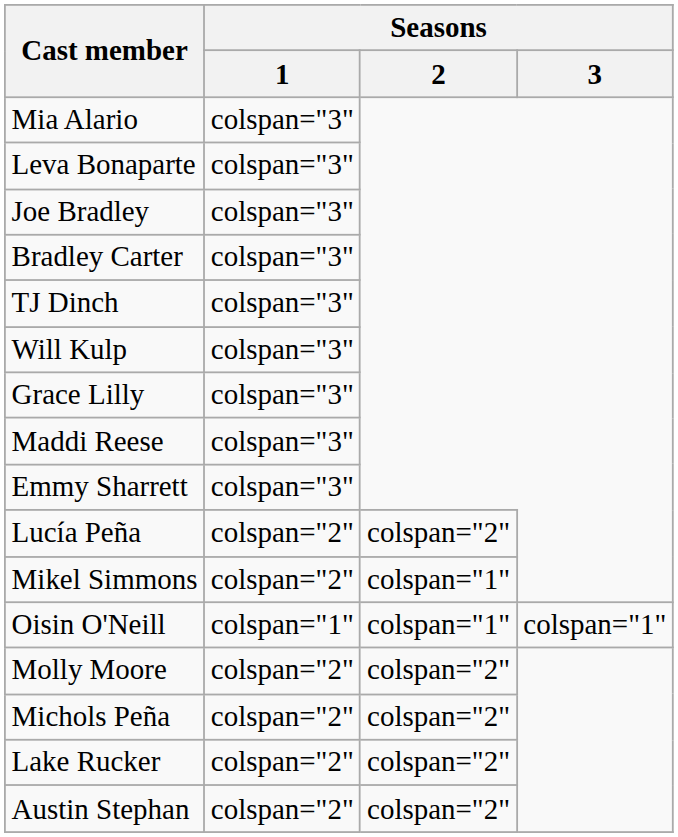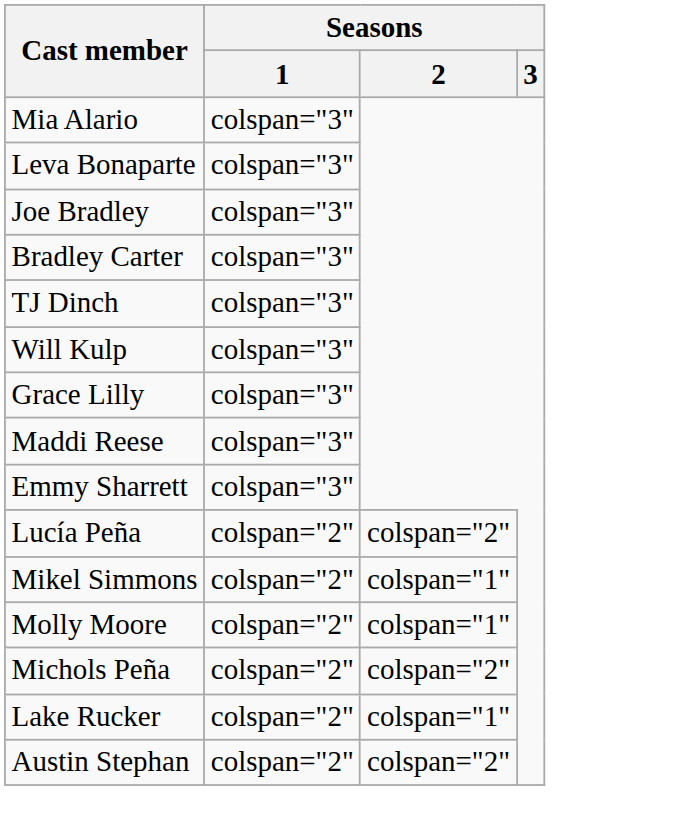- row: (89, 624)
(439, 670) colspan="2" -> (439, 624) colspan="1"
(439, 762) colspan="2" -> (439, 716) colspan="1"
